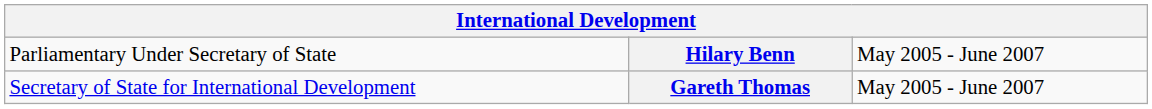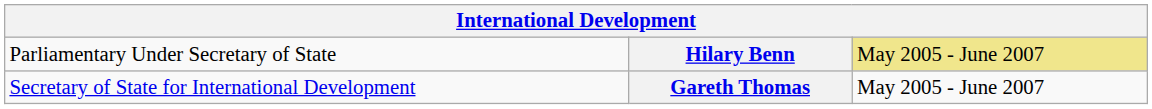(950, 53) no background -> (950, 53) khaki background
